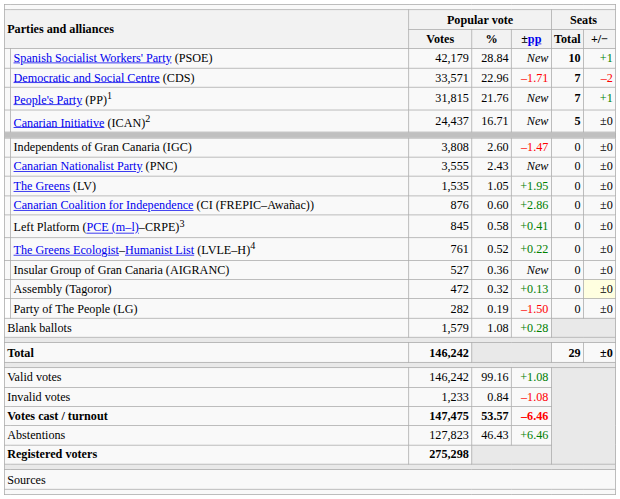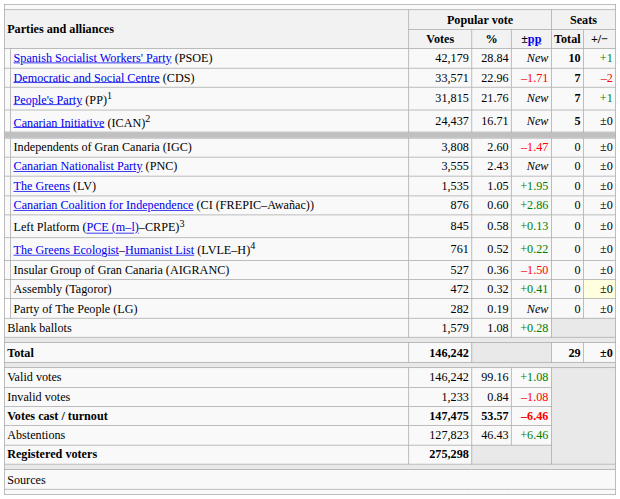(534, 226) +0.41 -> (534, 226) +0.13
(538, 269) New -> (535, 269) –1.50
(534, 289) +0.13 -> (534, 289) +0.41
(535, 308) –1.50 -> (538, 308) New
